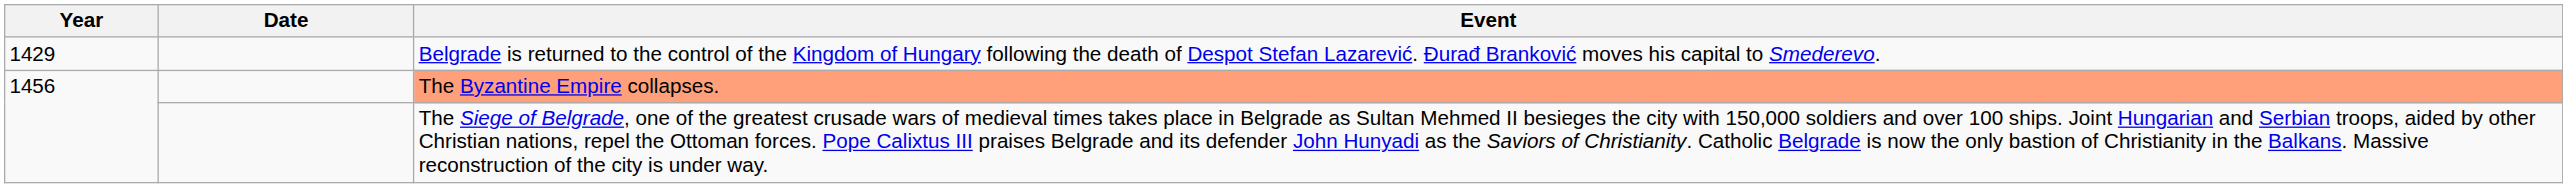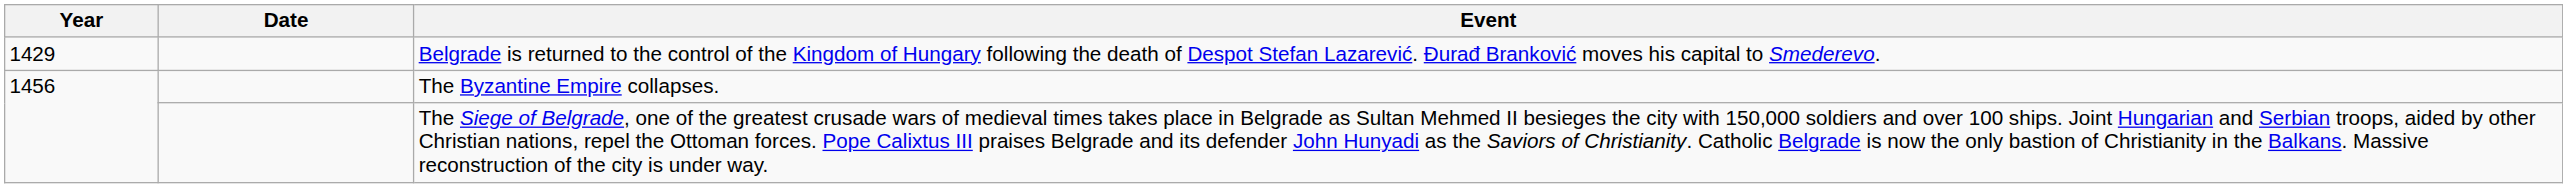(569, 86) lightsalmon background -> (569, 86) no background
